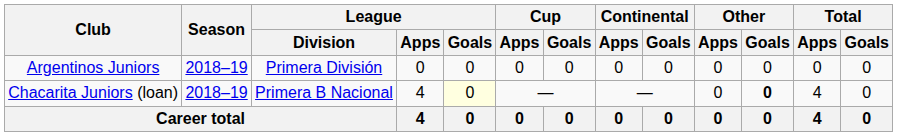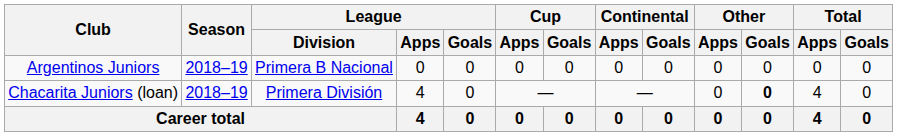(324, 67) Primera División -> (324, 67) Primera B Nacional
(324, 93) Primera B Nacional -> (324, 93) Primera División
(470, 93) lightyellow background -> (470, 93) no background
